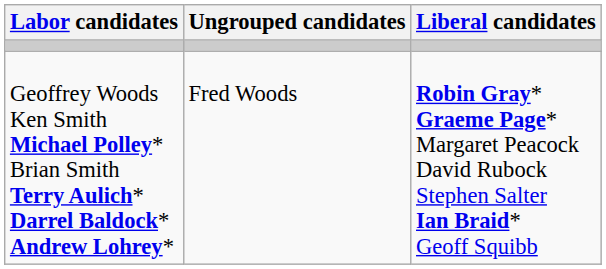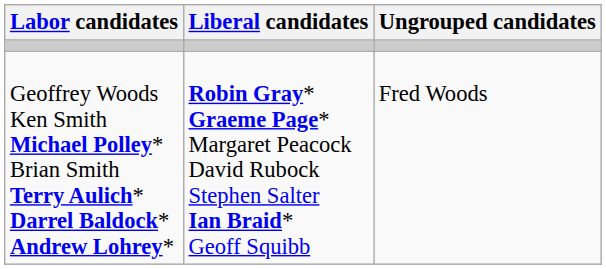columns swapped: (506, 22) <-> (297, 22)
